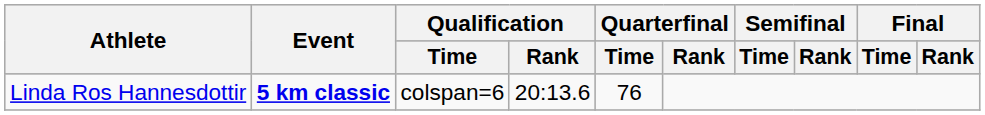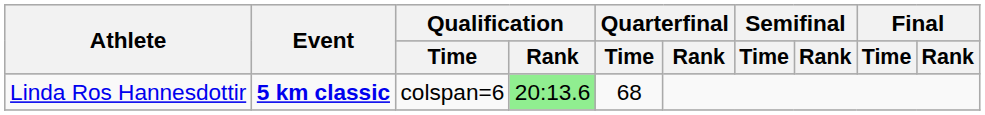(553, 92) no background -> (553, 92) lightgreen background
(629, 92) 76 -> (629, 92) 68
